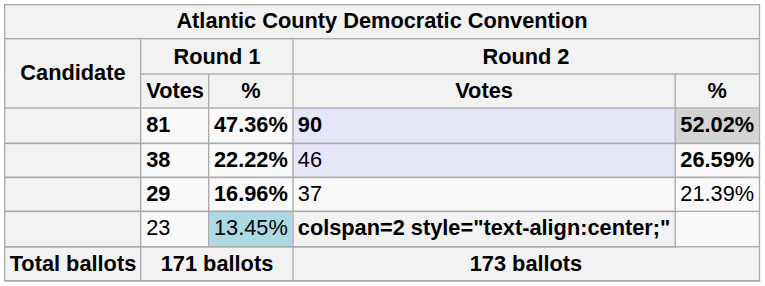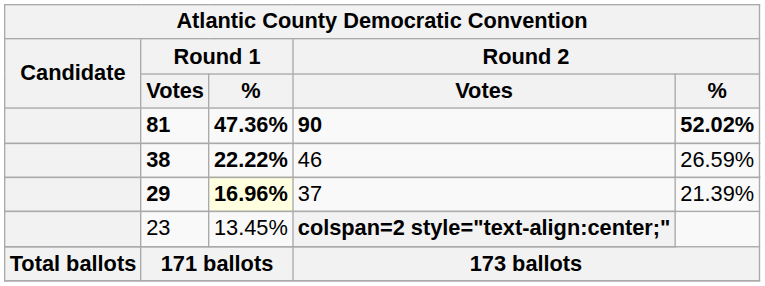(310, 125) lavender background -> (310, 125) no background
(717, 125) lightgrey background -> (717, 125) no background
(310, 159) lavender background -> (310, 159) no background
(717, 159) bold -> (717, 159) normal
(251, 194) no background -> (251, 194) lightyellow background
(251, 228) lightblue background -> (251, 228) no background
